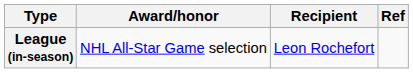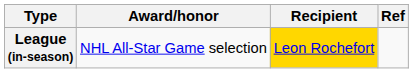(324, 47) no background -> (324, 47) gold background
